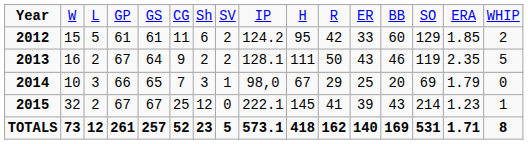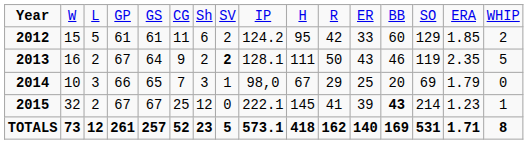(227, 61) normal -> (227, 61) bold
(397, 106) normal -> (397, 106) bold
